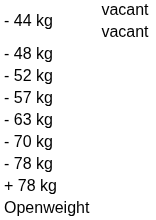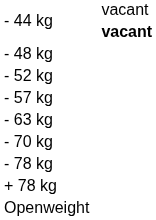(125, 32) normal -> (127, 32) bold
